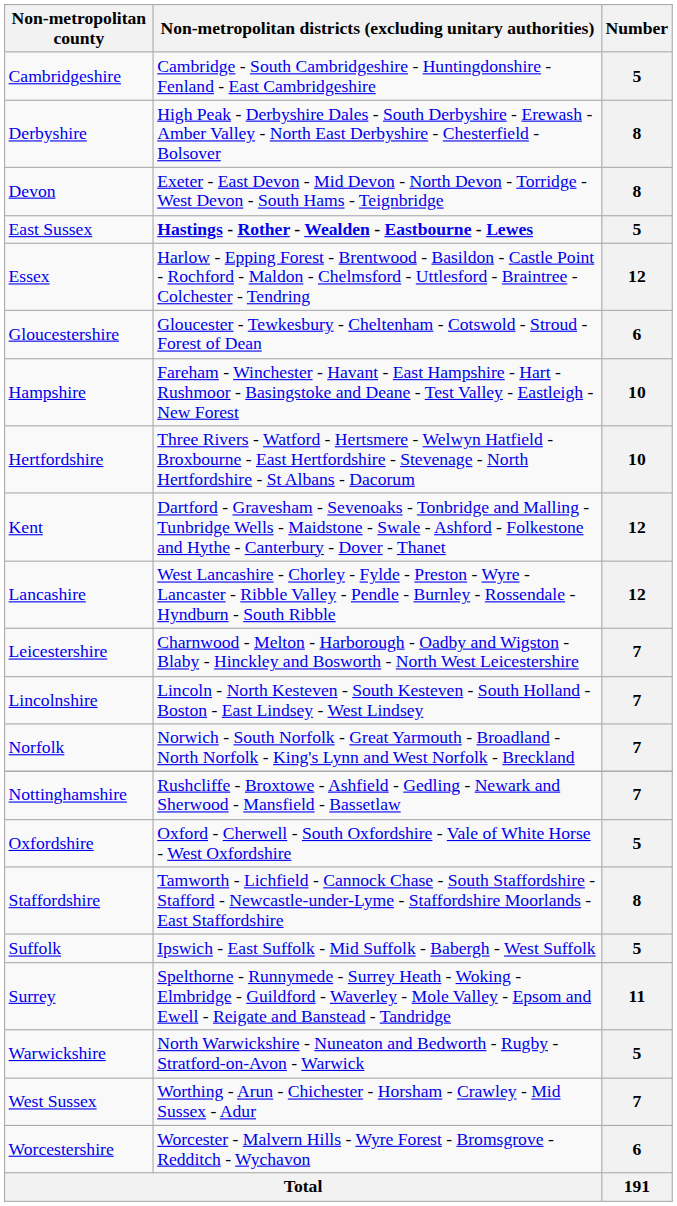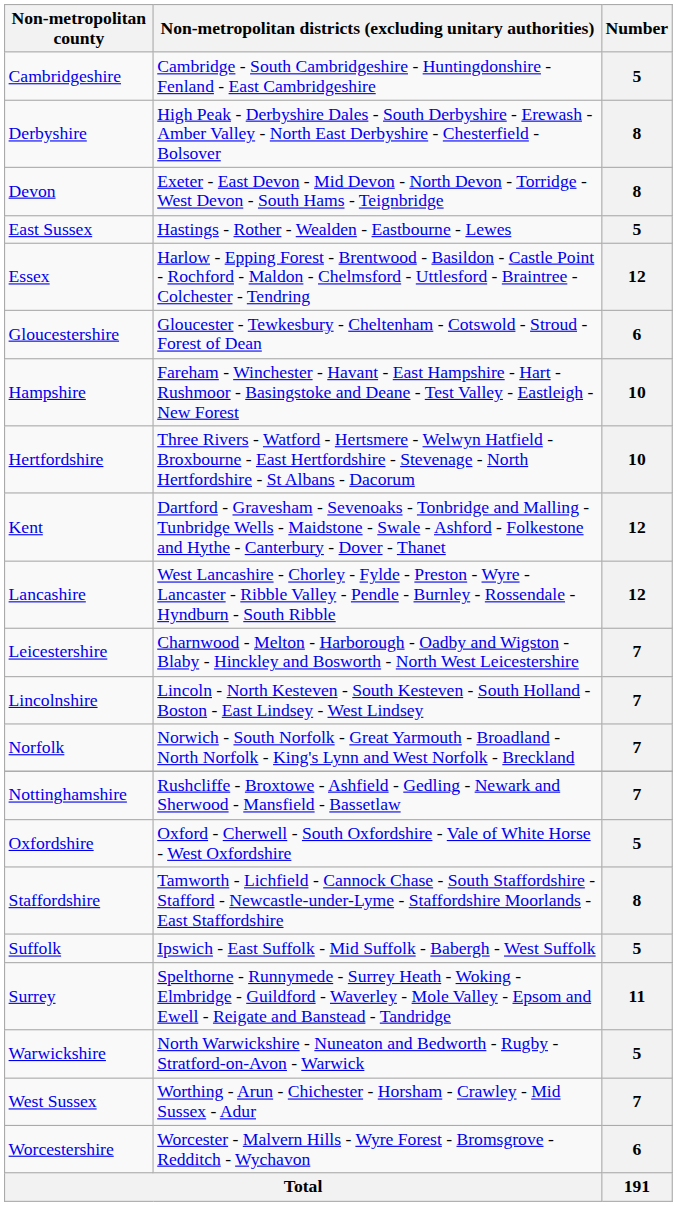(345, 229) bold -> (334, 229) normal
